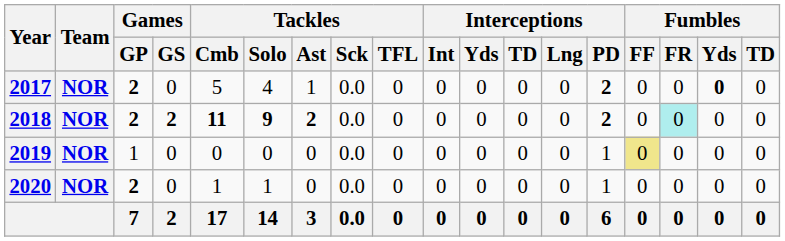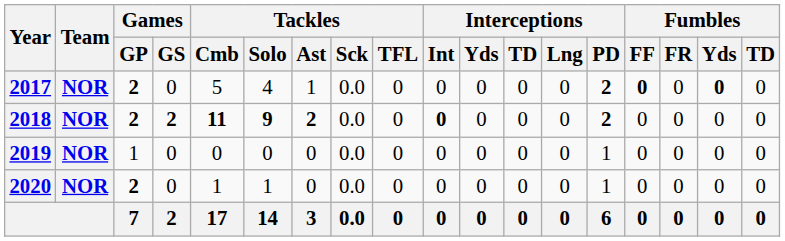(642, 86) normal -> (642, 86) bold
(441, 119) normal -> (441, 119) bold
(678, 119) paleturquoise background -> (678, 119) no background
(642, 152) khaki background -> (642, 152) no background
